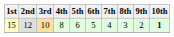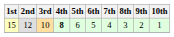(62, 25) normal -> (62, 25) bold
(159, 25) bold -> (159, 25) normal
